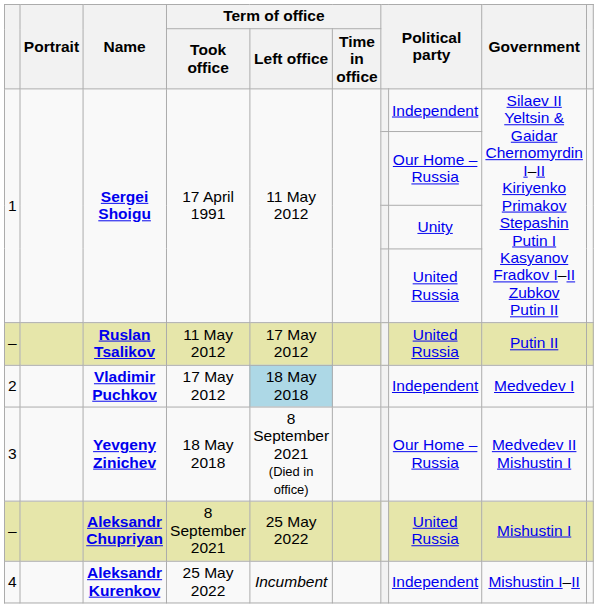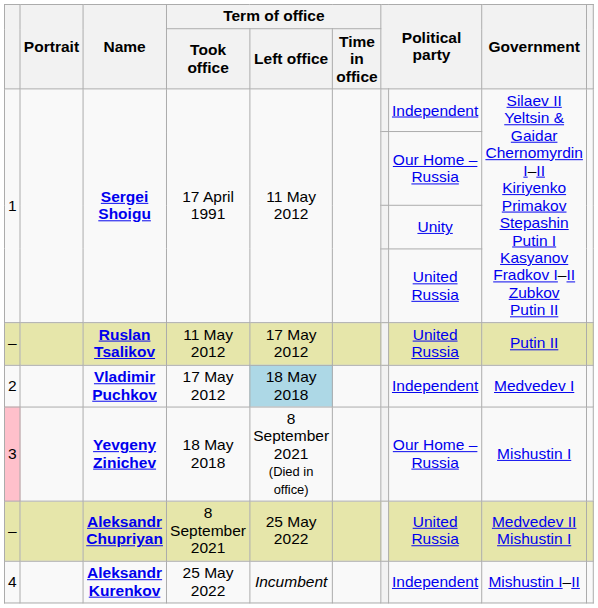(12, 454) no background -> (12, 454) pink background
(534, 454) Medvedev II Mishustin I -> (534, 454) Mishustin I
(534, 531) Mishustin I -> (534, 531) Medvedev II Mishustin I
